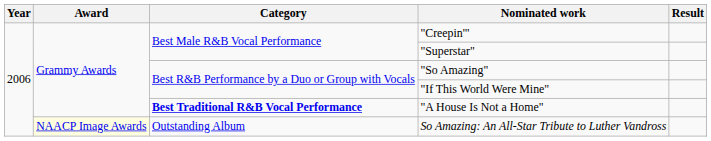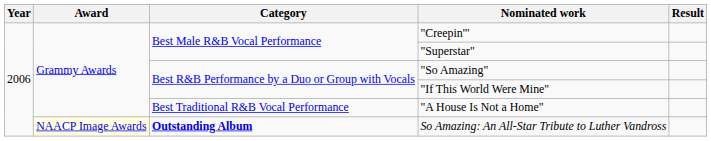(257, 107) bold -> (250, 107) normal
(199, 126) normal -> (202, 126) bold
